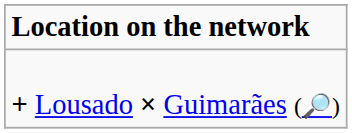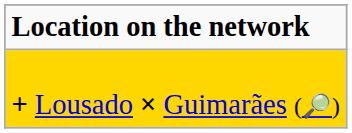(176, 104) no background -> (176, 104) gold background
